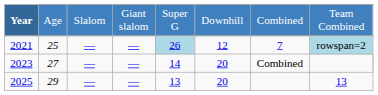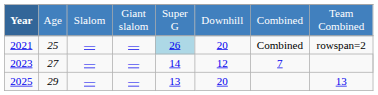(222, 45) 12 -> (222, 45) 20
(280, 45) 7 -> (280, 45) Combined
(341, 45) lightblue background -> (341, 45) no background
(222, 63) 20 -> (222, 63) 12
(280, 63) Combined -> (280, 63) 7
